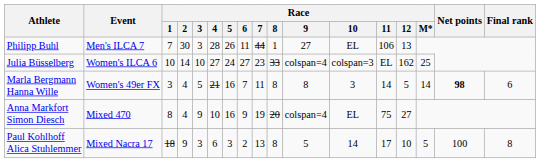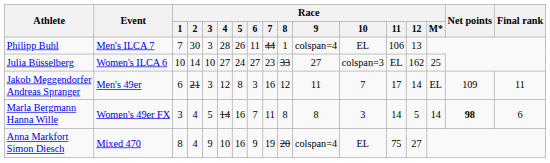(306, 46) 27 -> (316, 46) colspan=4
(306, 62) colspan=4 -> (316, 62) 27
+ row: (49, 85)
(215, 85) 21 -> (225, 114) 14
- row: (44, 143)
